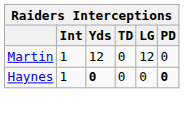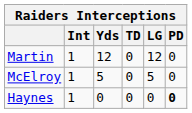+ row: (34, 77)
(93, 77) bold -> (100, 98) normal
